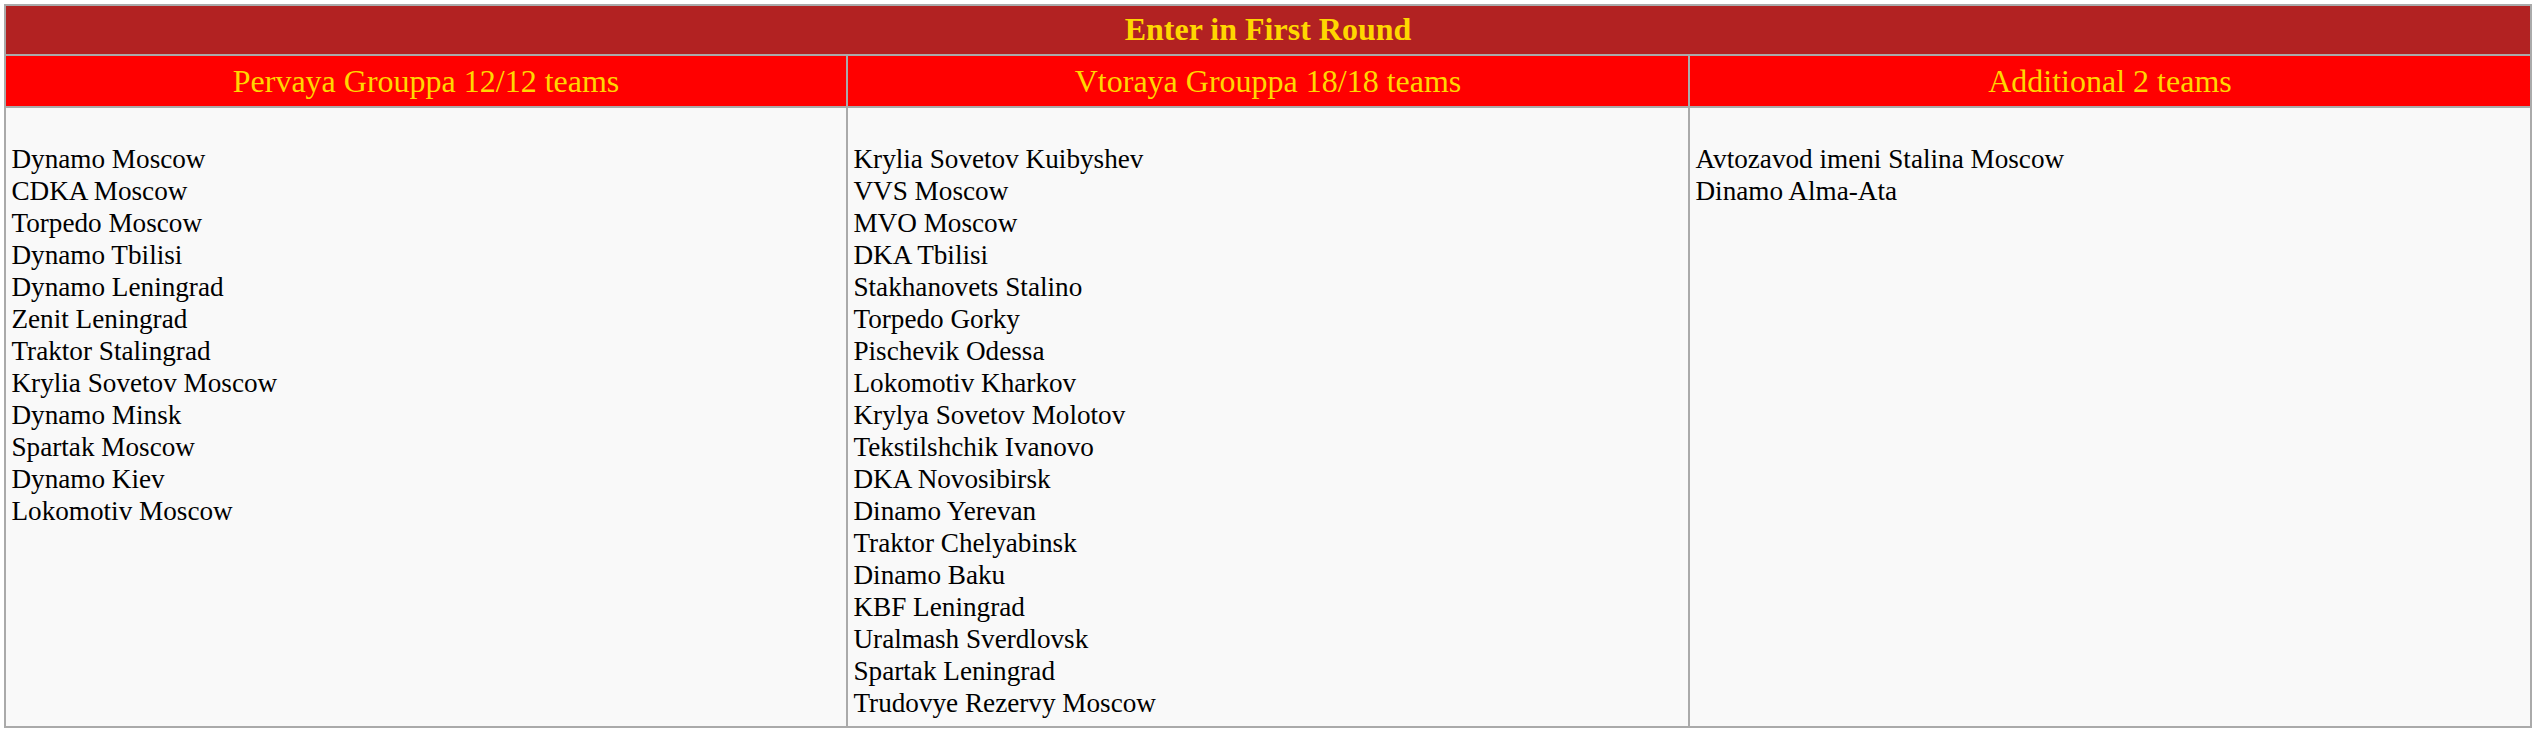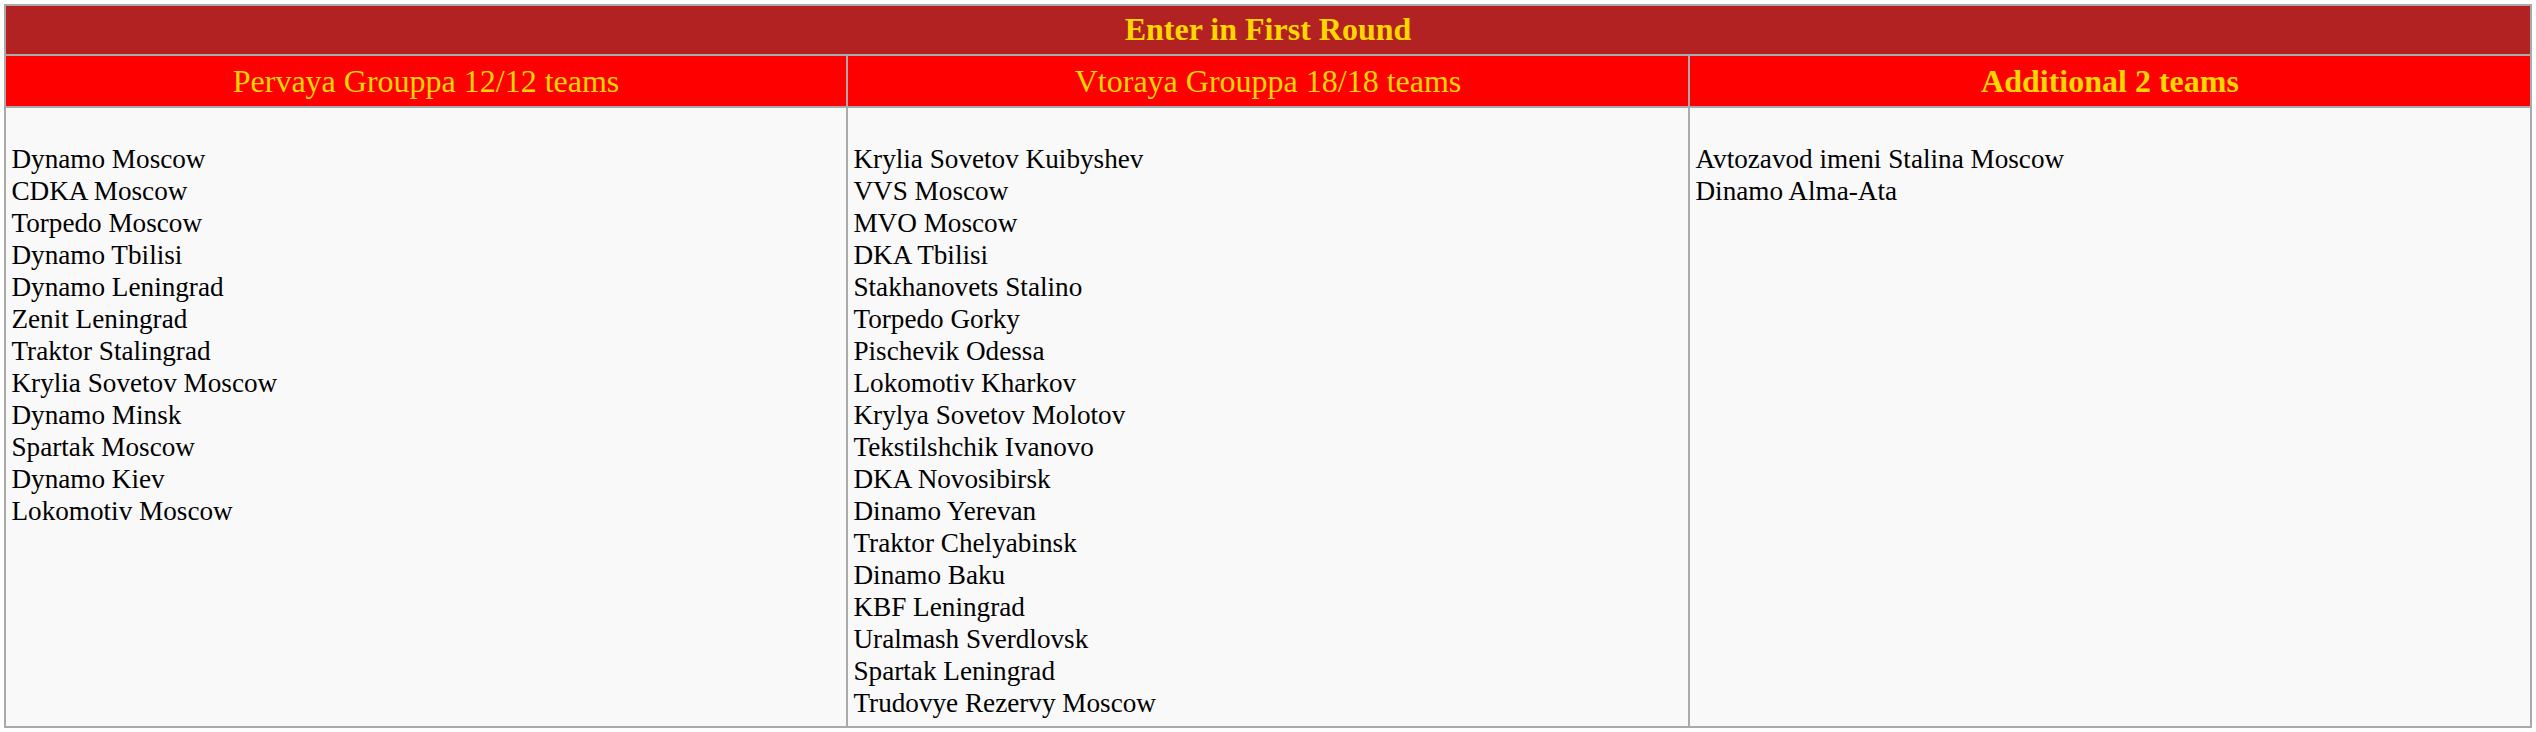(2110, 80) normal -> (2110, 80) bold
